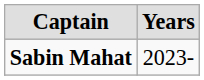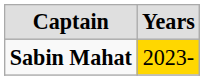(168, 57) no background -> (168, 57) gold background
